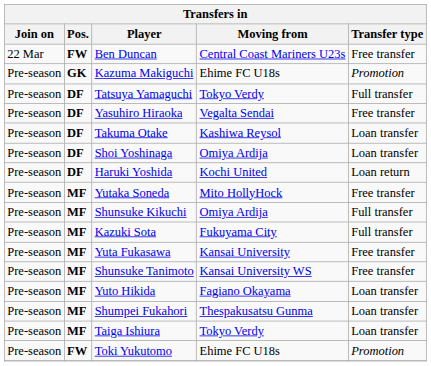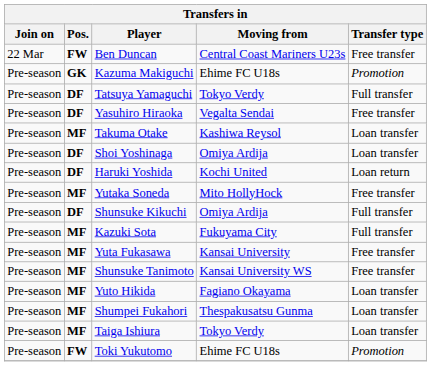(75, 133) DF -> (77, 133) MF
(77, 212) MF -> (75, 212) DF
